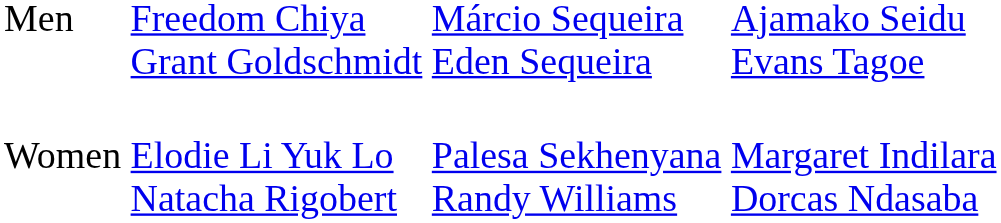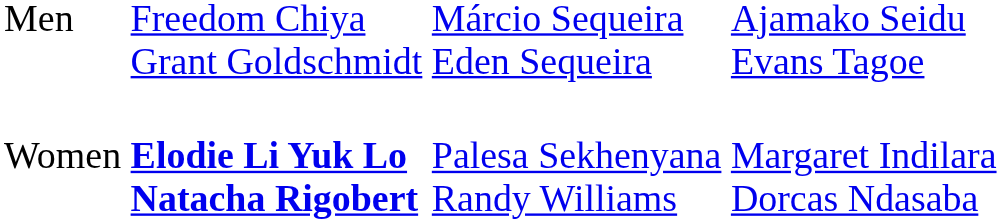(264, 177) normal -> (274, 177) bold
